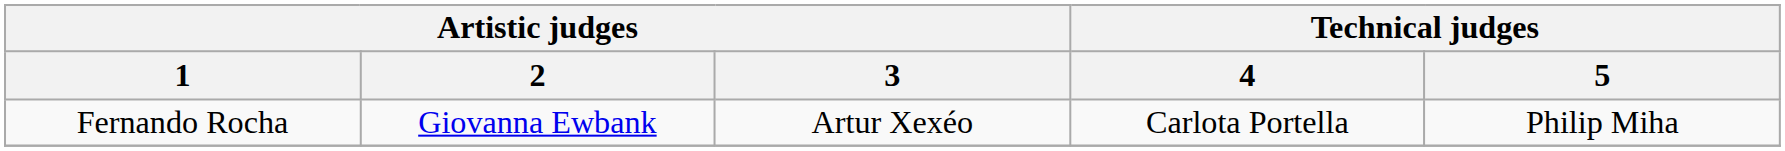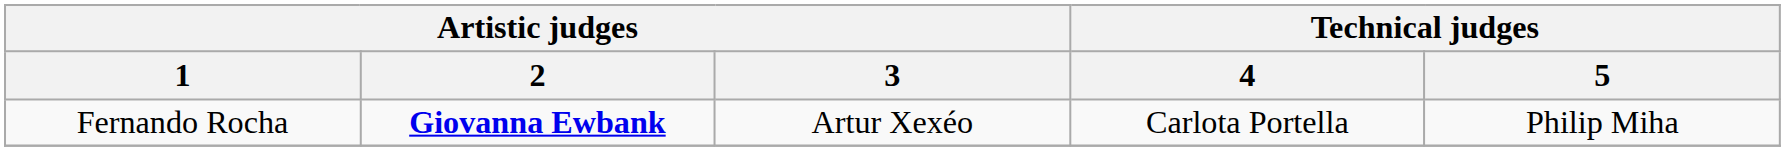(537, 121) normal -> (537, 121) bold
